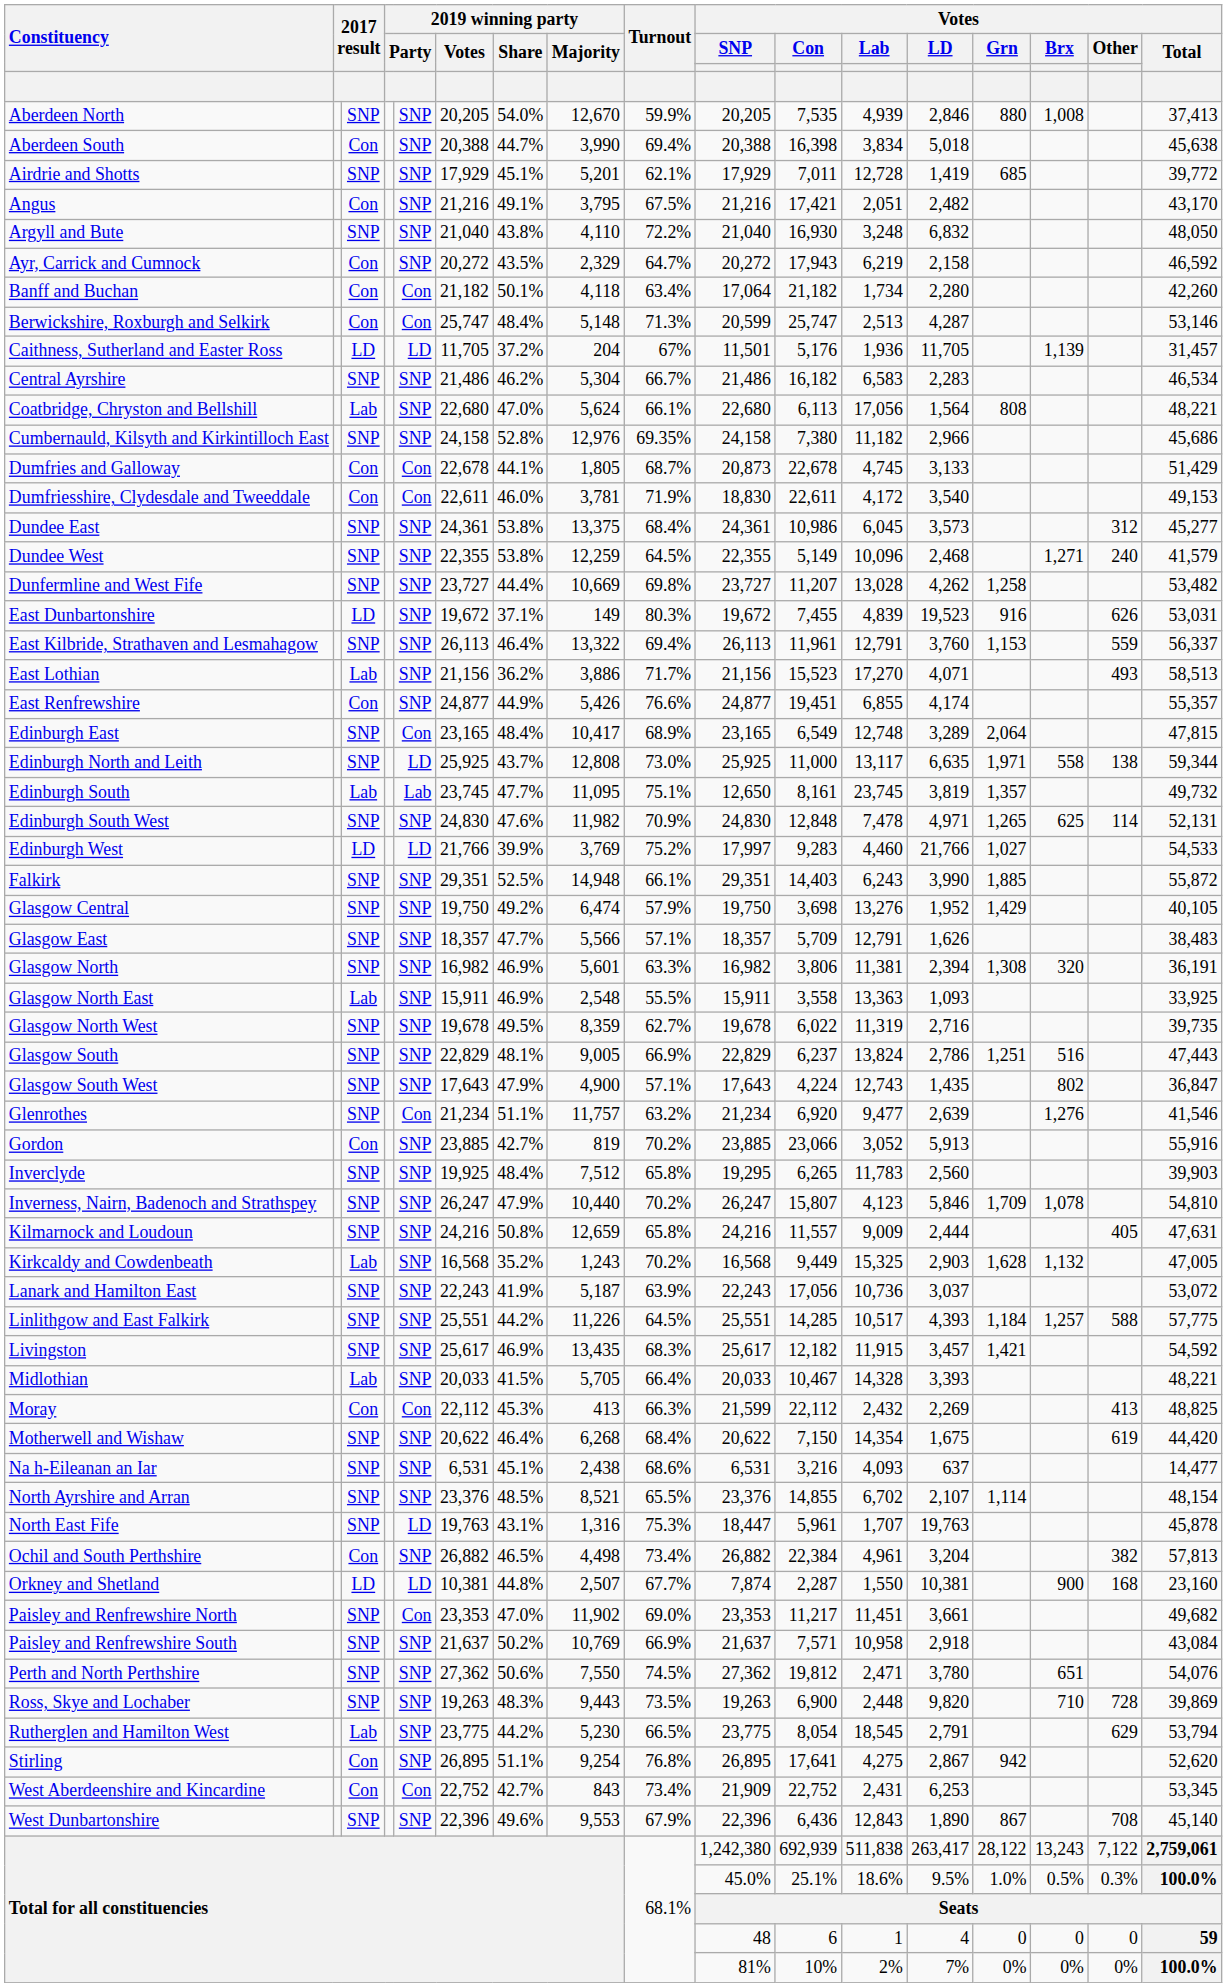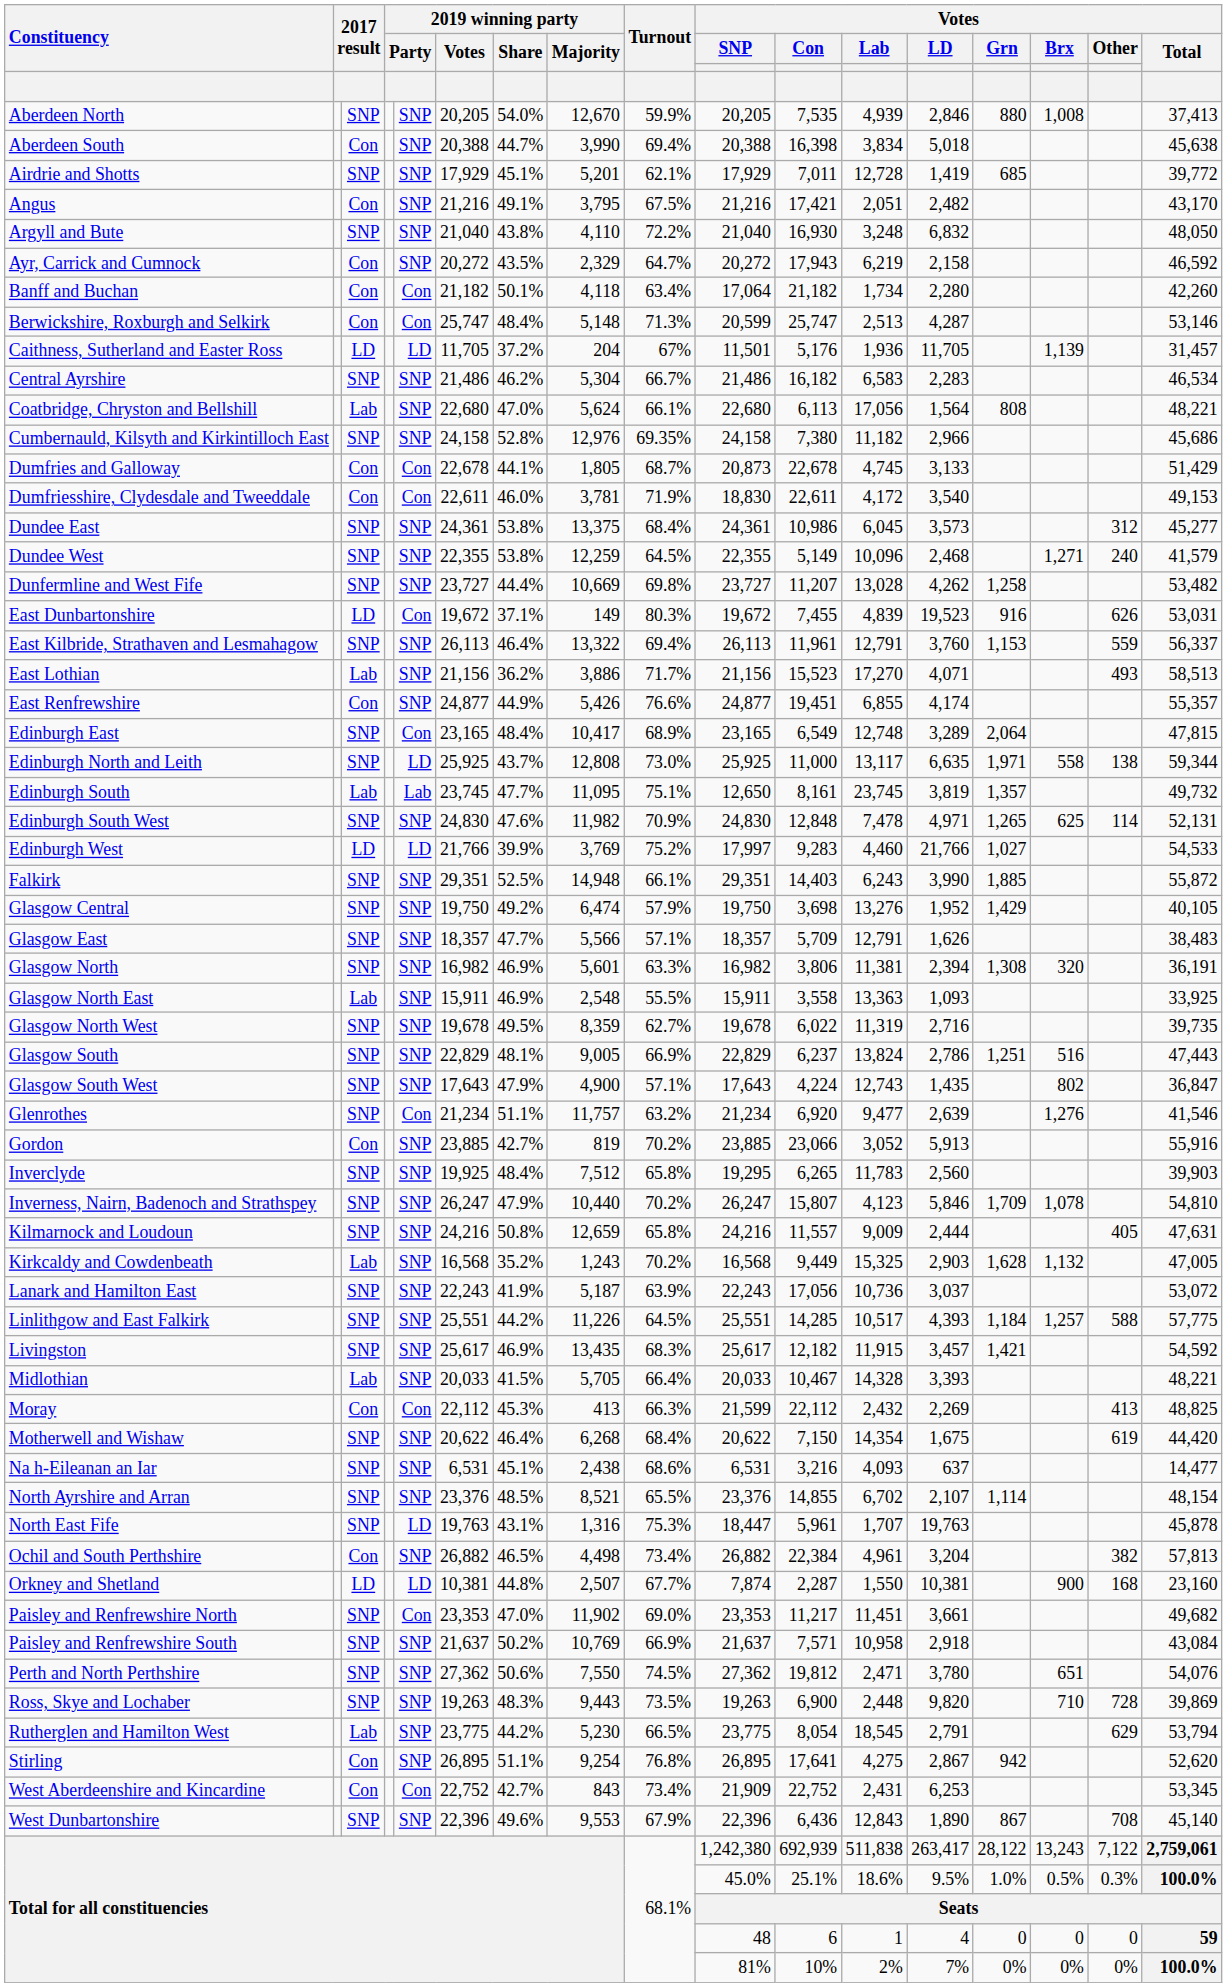(415, 615) SNP -> (417, 615) Con
